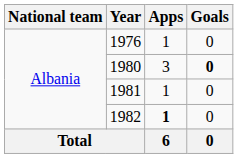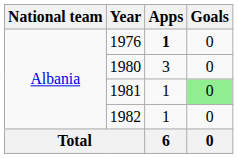(166, 41) normal -> (166, 41) bold
(210, 66) bold -> (210, 66) normal
(210, 91) no background -> (210, 91) lightgreen background
(166, 116) bold -> (166, 116) normal
